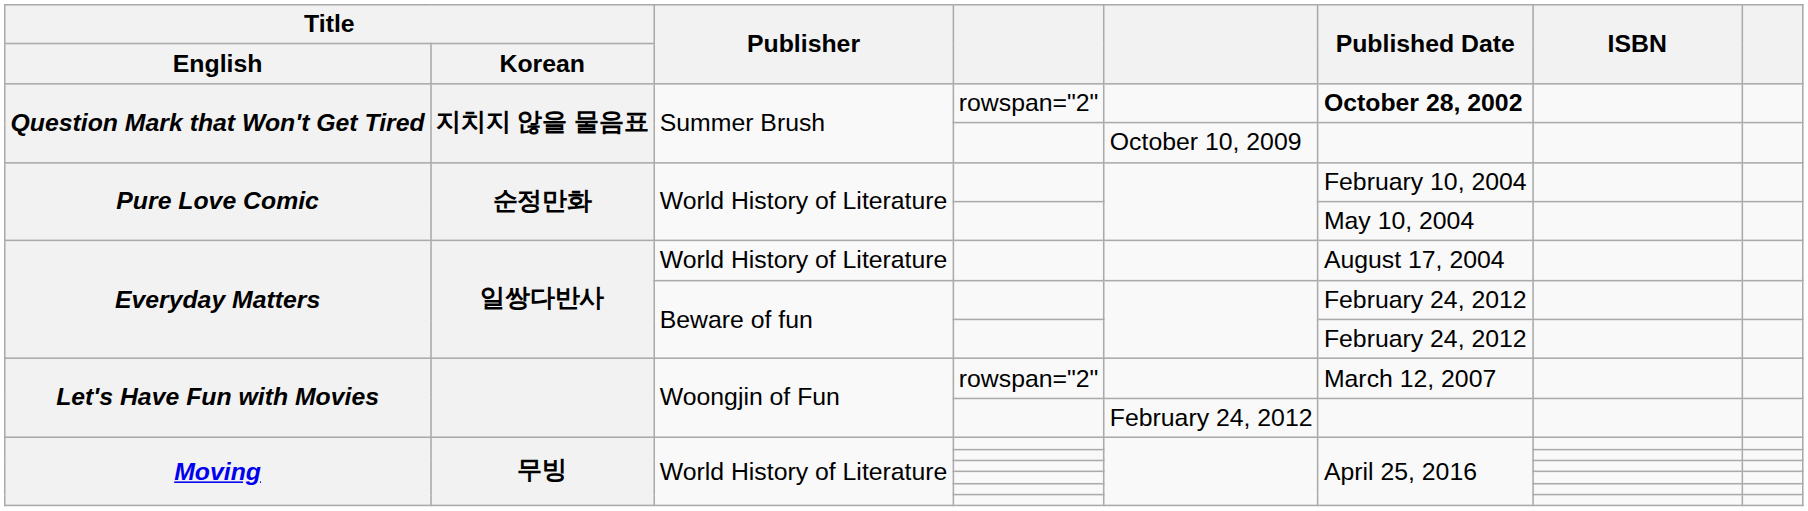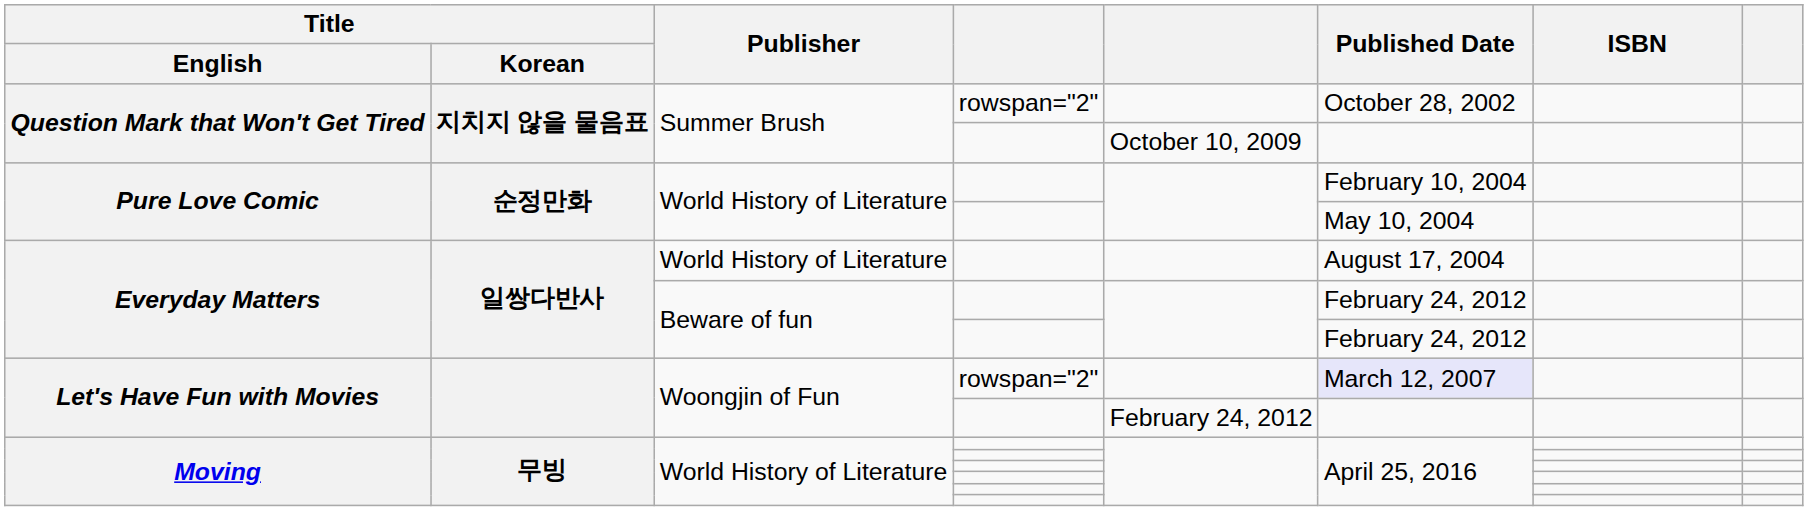(1423, 102) bold -> (1420, 102) normal
(1410, 378) no background -> (1410, 378) lavender background
